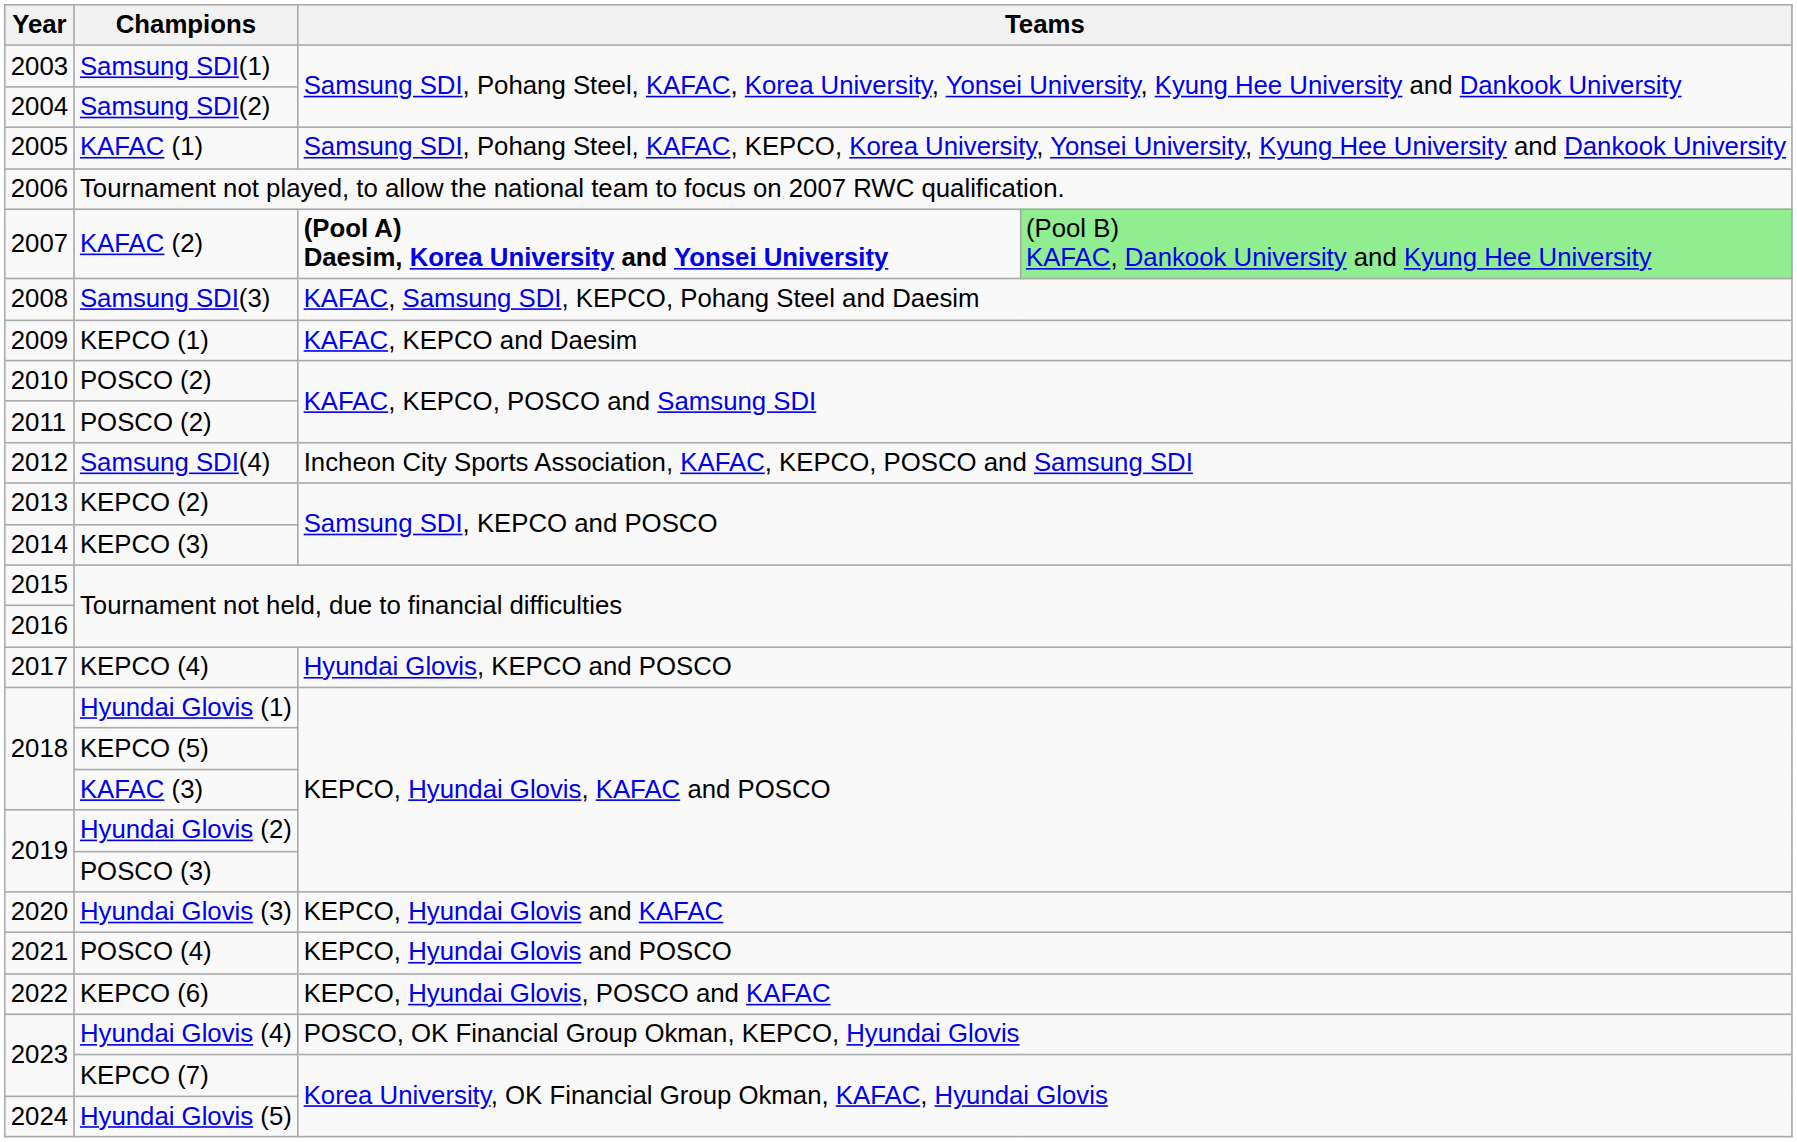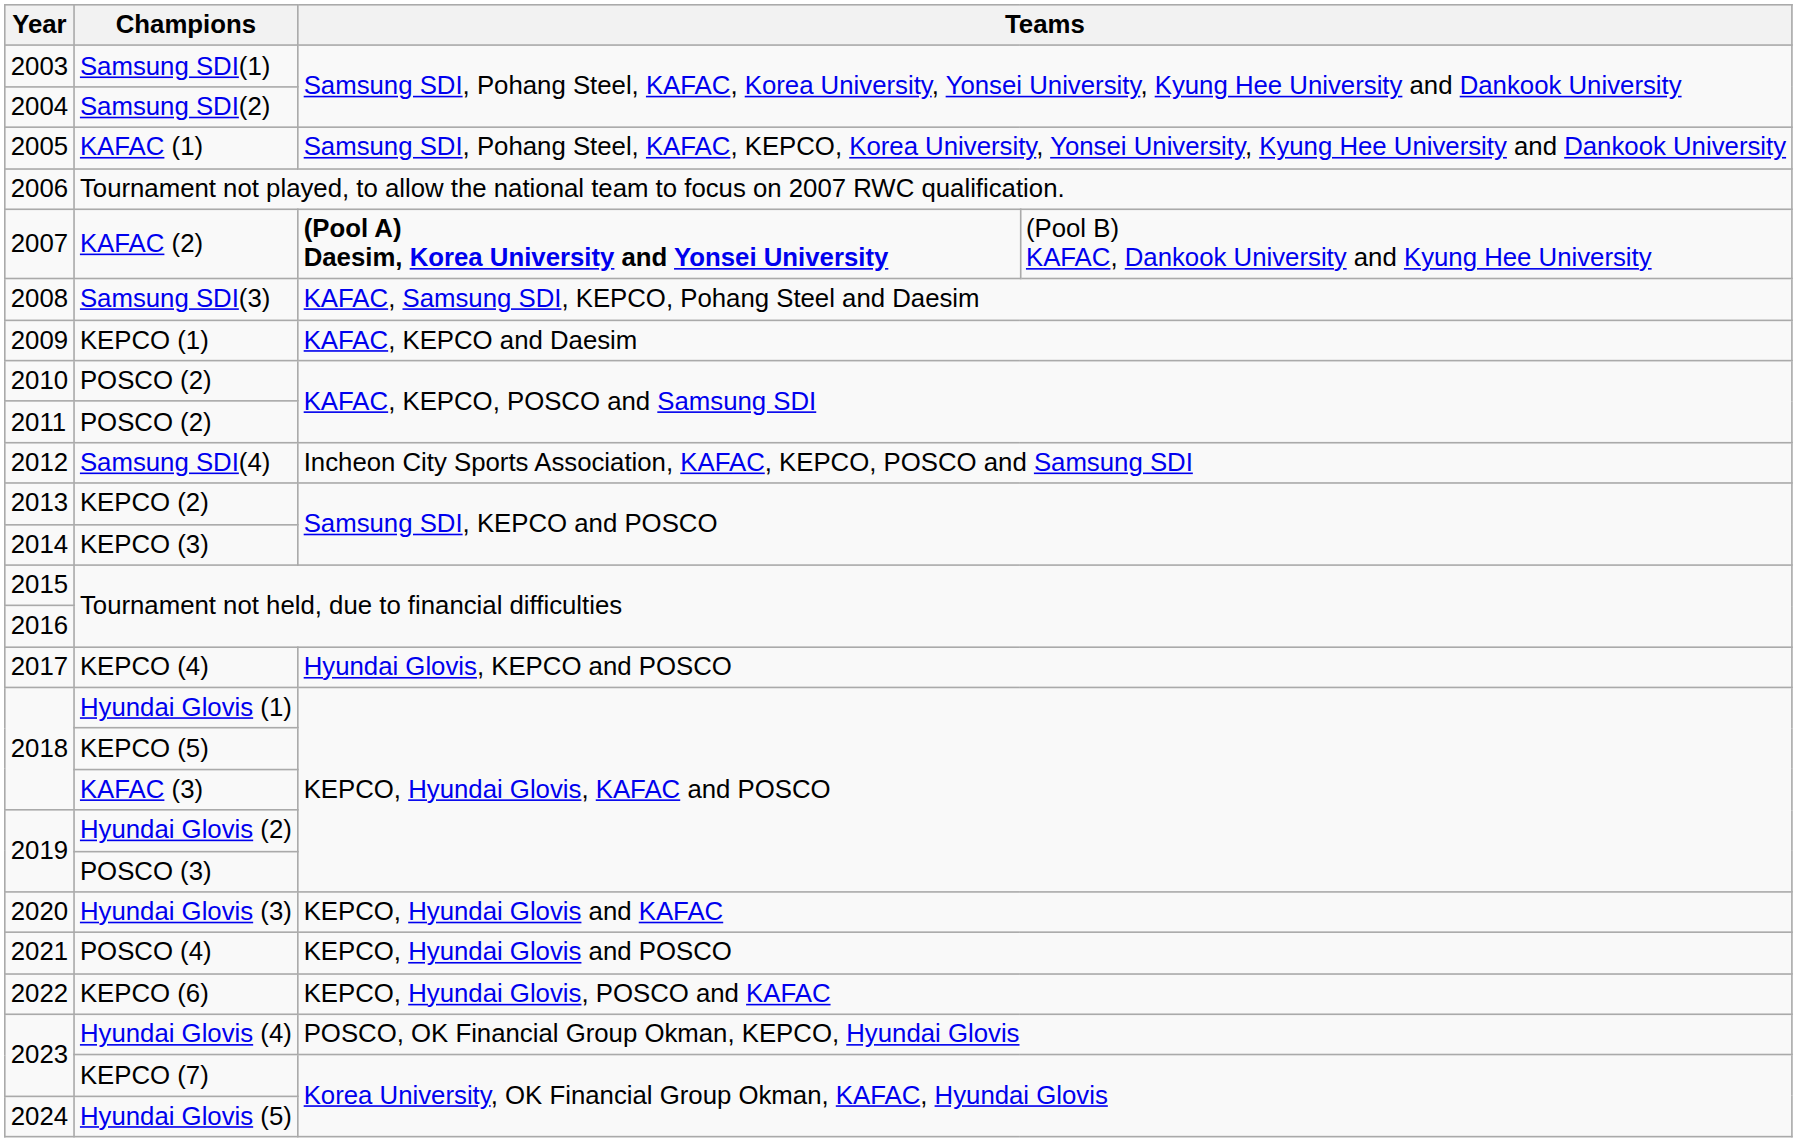(1339, 243) lightgreen background -> (1339, 243) no background
